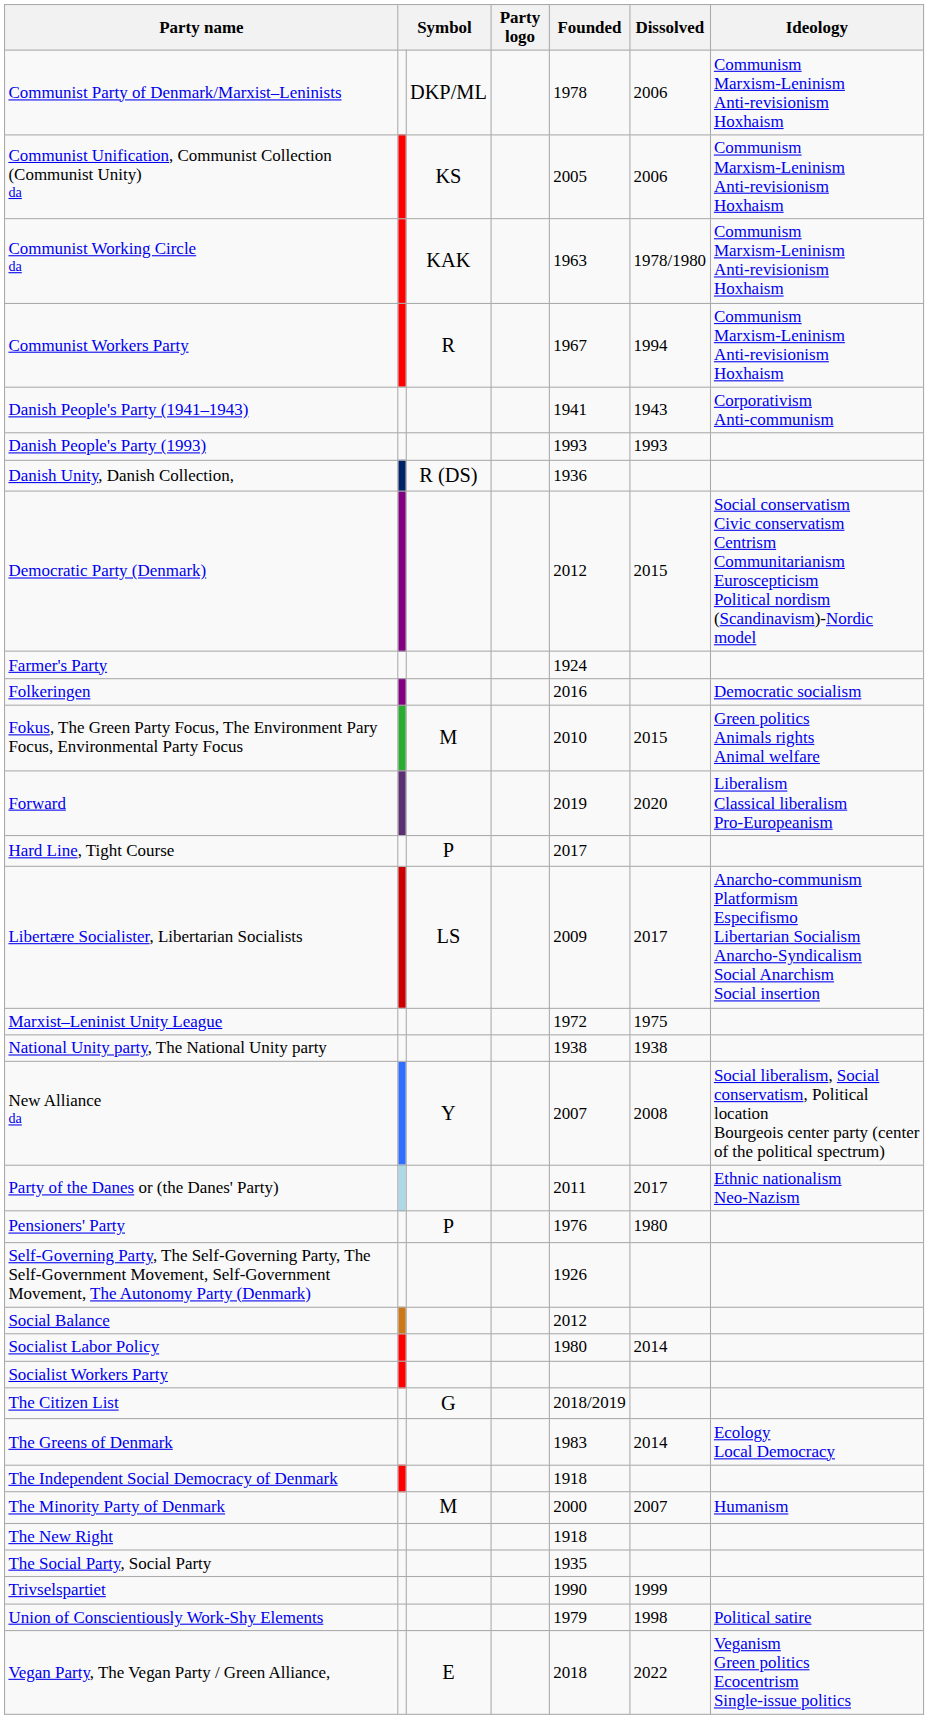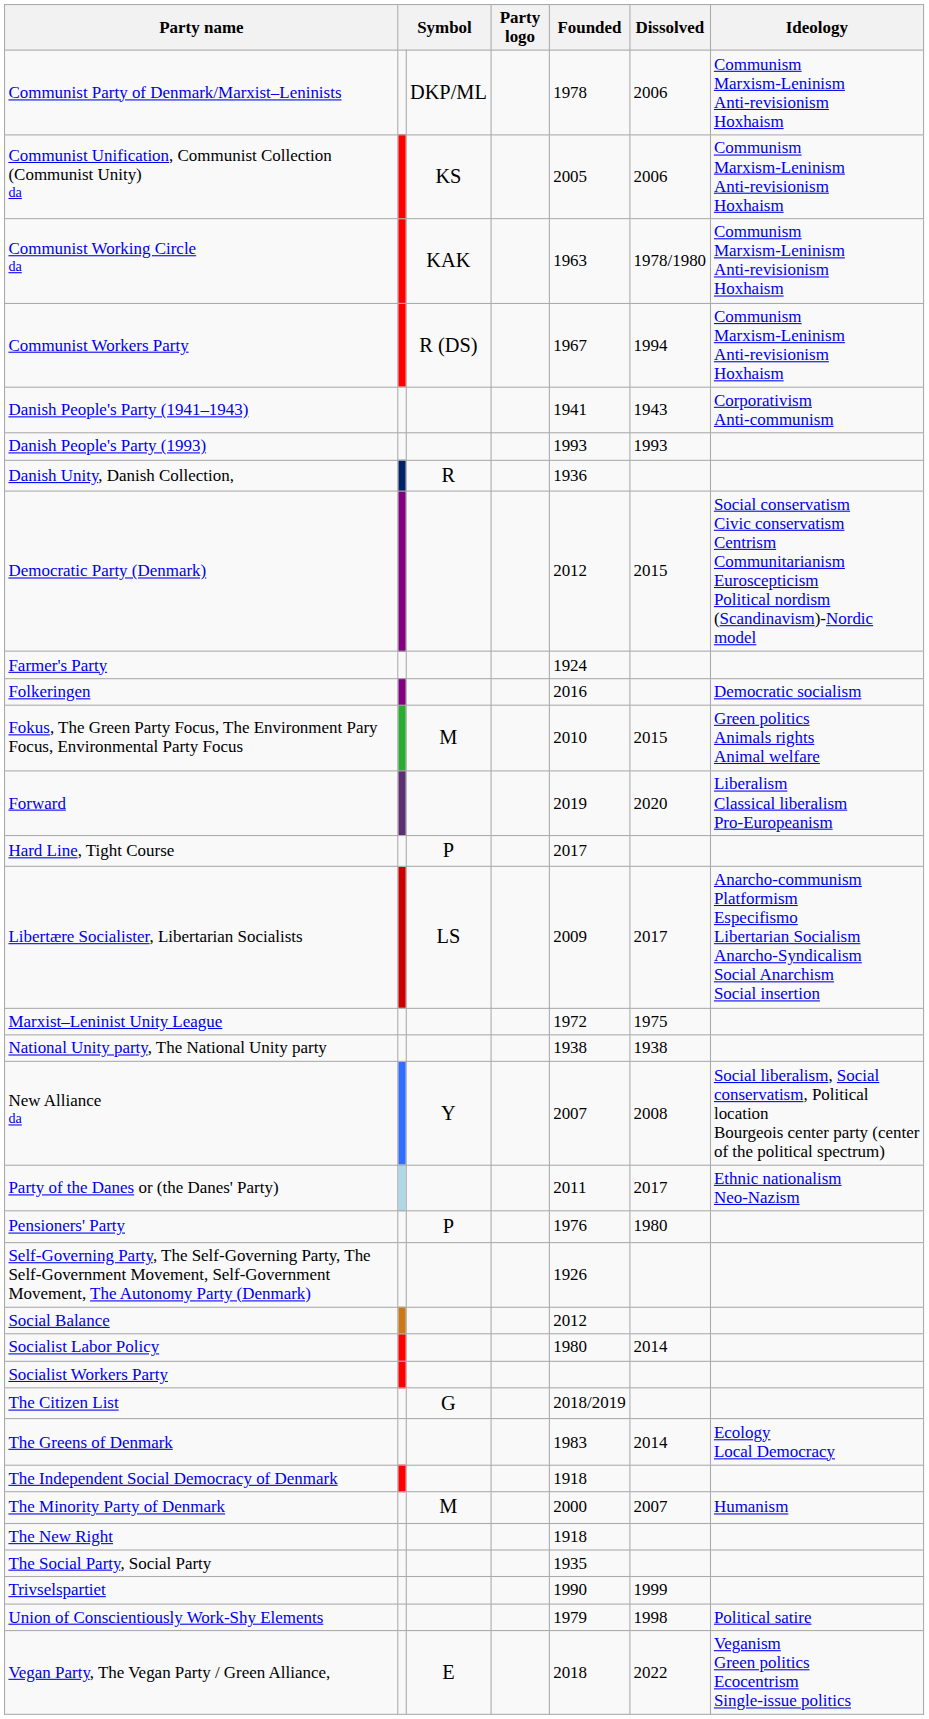(448, 344) R -> (448, 344) R (DS)
(448, 475) R (DS) -> (448, 475) R
